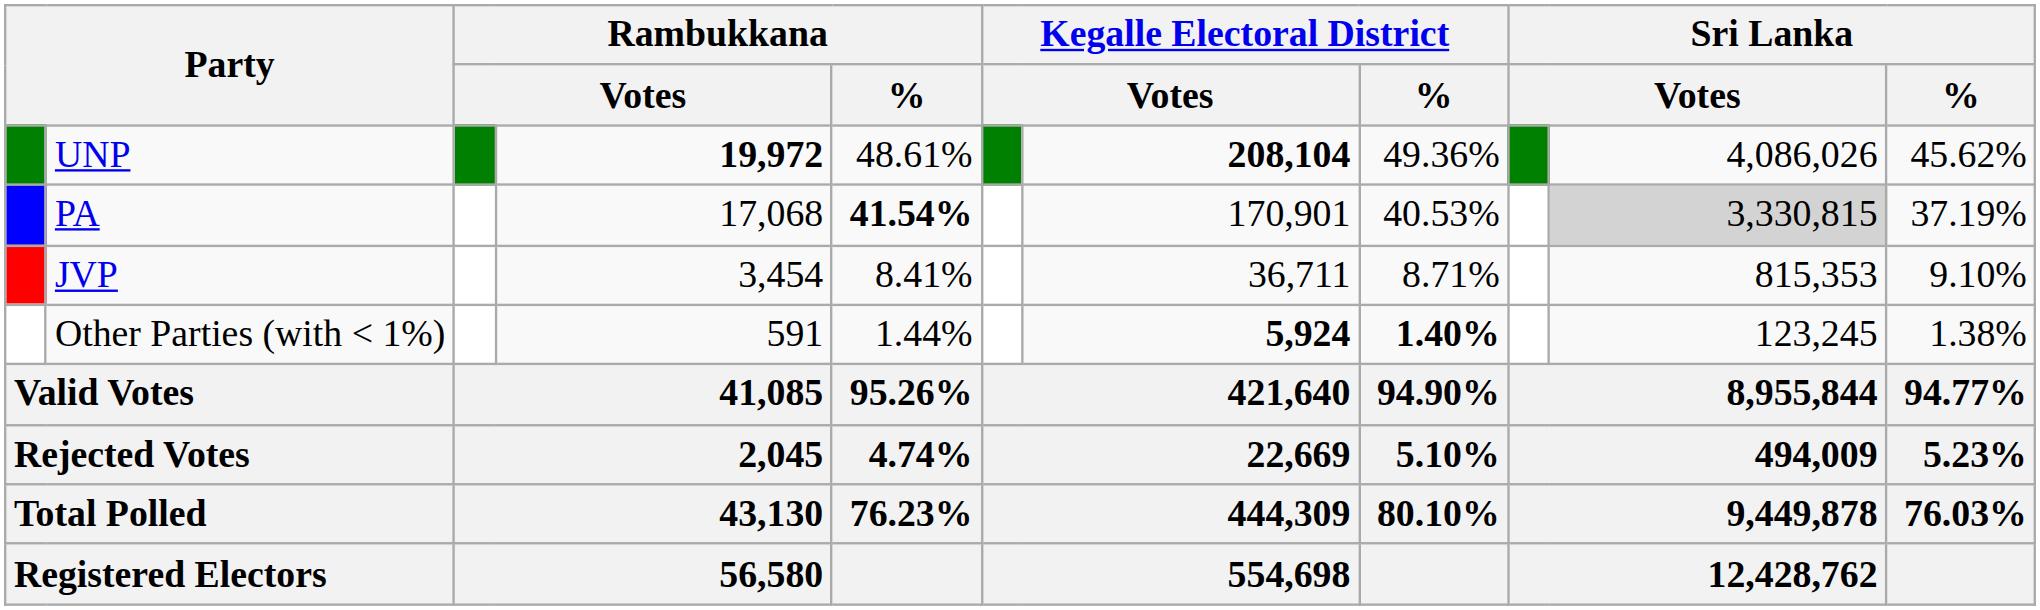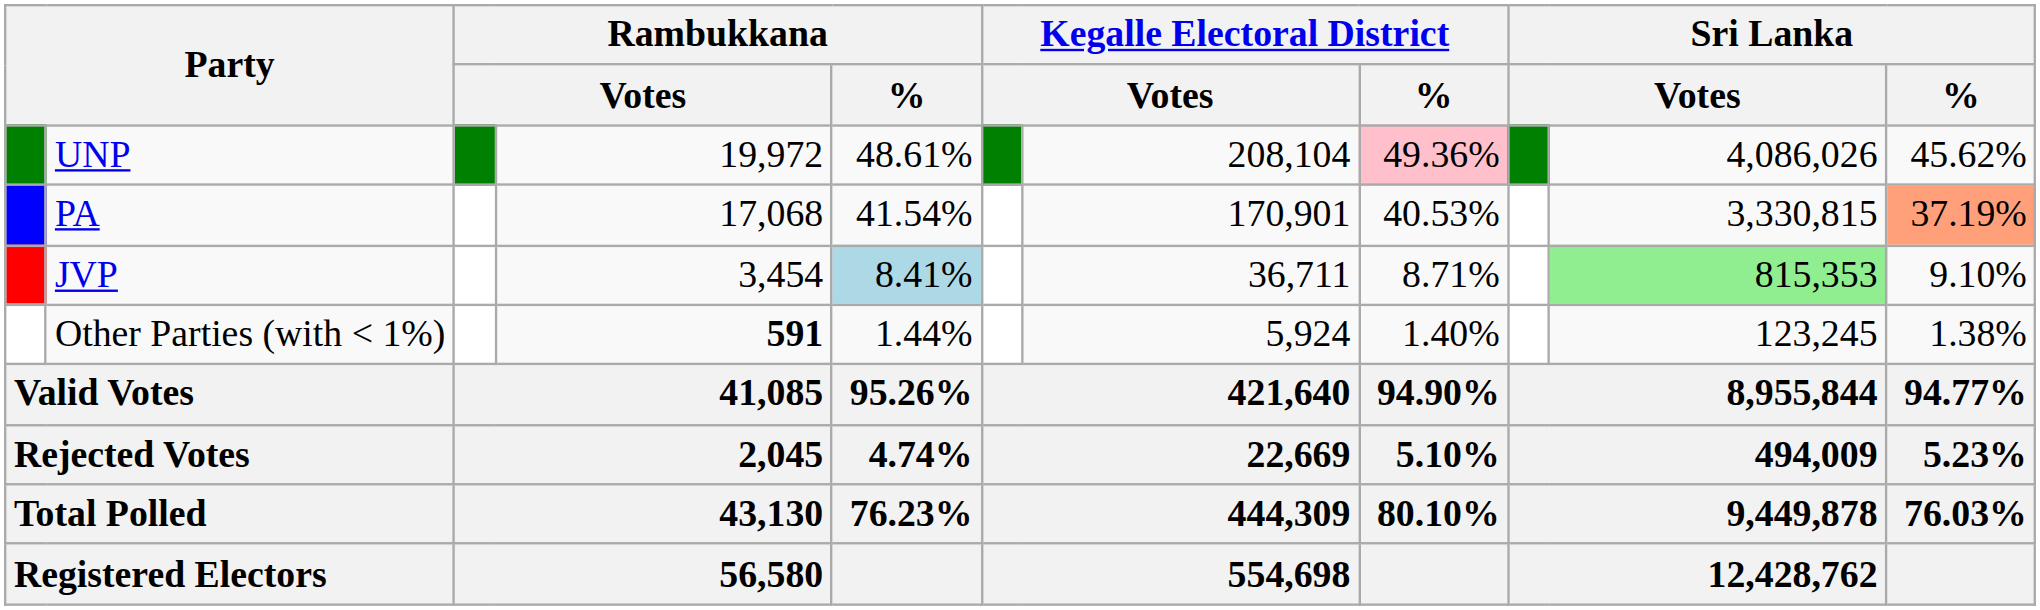(771, 154) bold -> (771, 154) normal
(1289, 154) bold -> (1289, 154) normal
(1441, 154) no background -> (1441, 154) pink background
(911, 214) bold -> (914, 214) normal
(1802, 214) lightgrey background -> (1802, 214) no background
(1969, 214) no background -> (1969, 214) lightsalmon background
(924, 273) no background -> (924, 273) lightblue background
(1816, 273) no background -> (1816, 273) lightgreen background
(795, 333) normal -> (795, 333) bold
(1308, 333) bold -> (1308, 333) normal
(1448, 333) bold -> (1451, 333) normal
